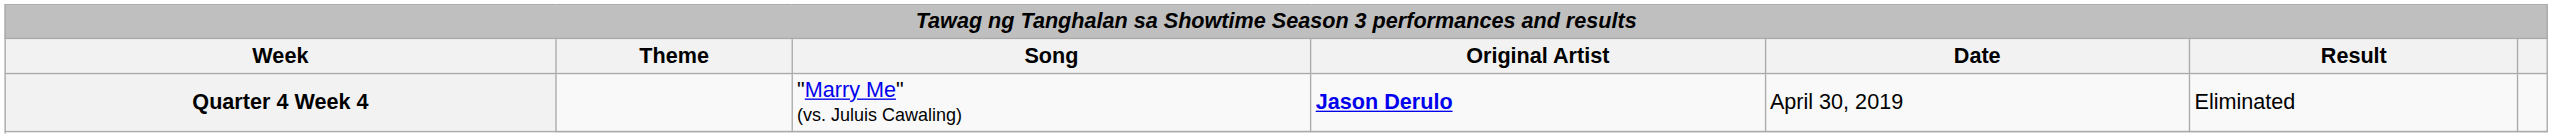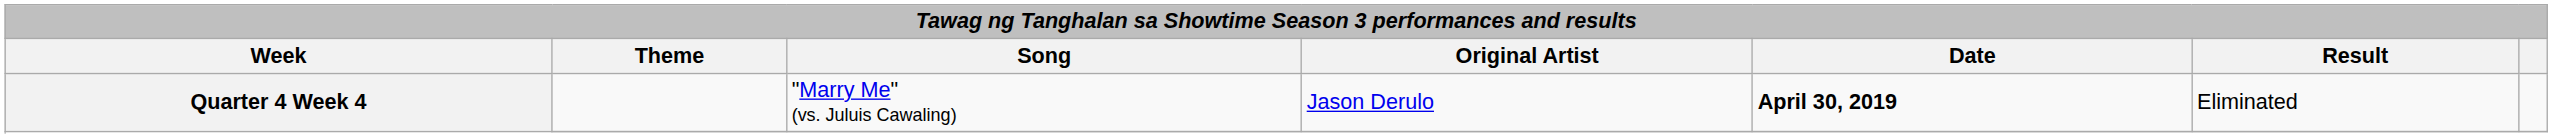(1384, 102) bold -> (1370, 102) normal
(1837, 102) normal -> (1827, 102) bold
